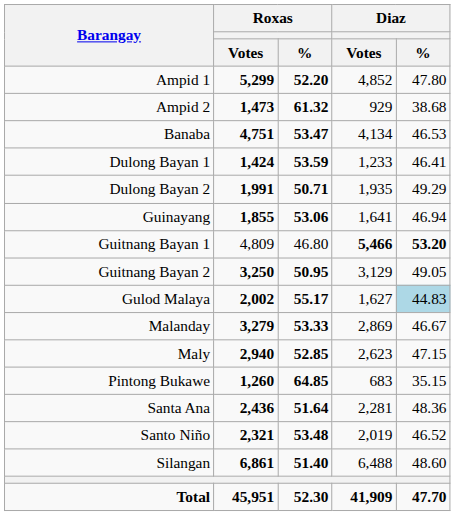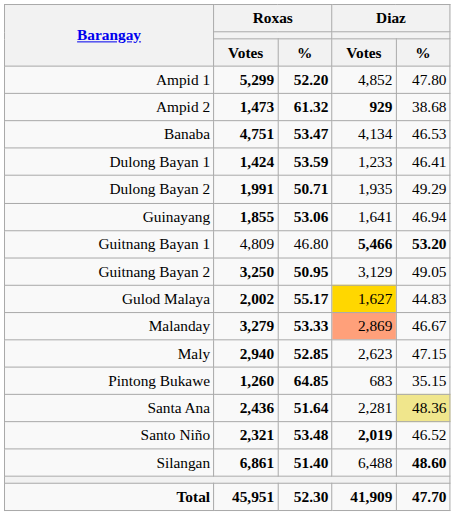(381, 107) normal -> (381, 107) bold
(375, 298) no background -> (375, 298) gold background
(429, 298) lightblue background -> (429, 298) no background
(375, 326) no background -> (375, 326) lightsalmon background
(429, 408) no background -> (429, 408) khaki background
(375, 435) normal -> (375, 435) bold
(429, 462) normal -> (429, 462) bold
